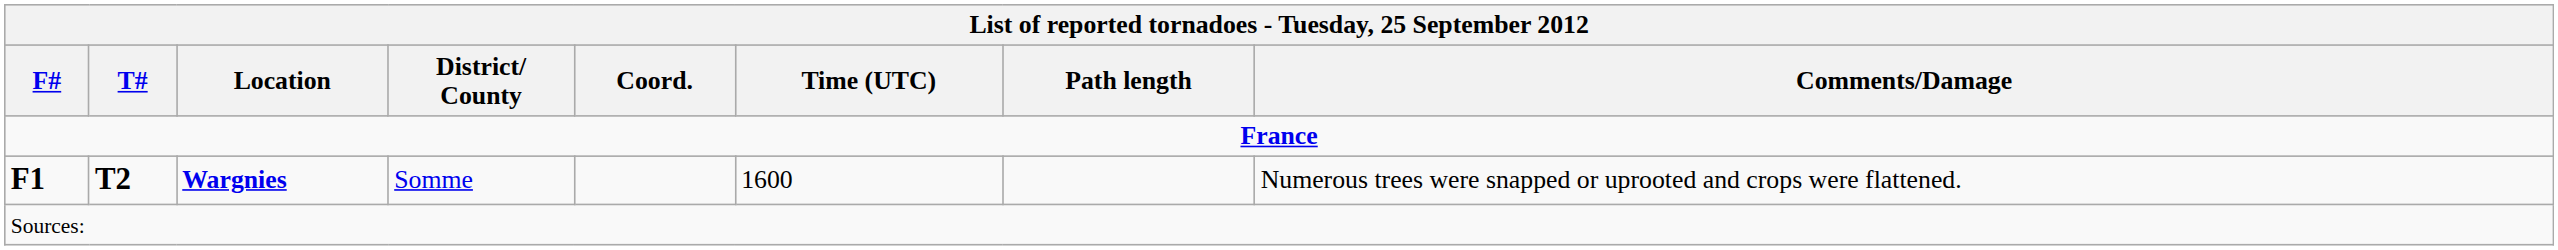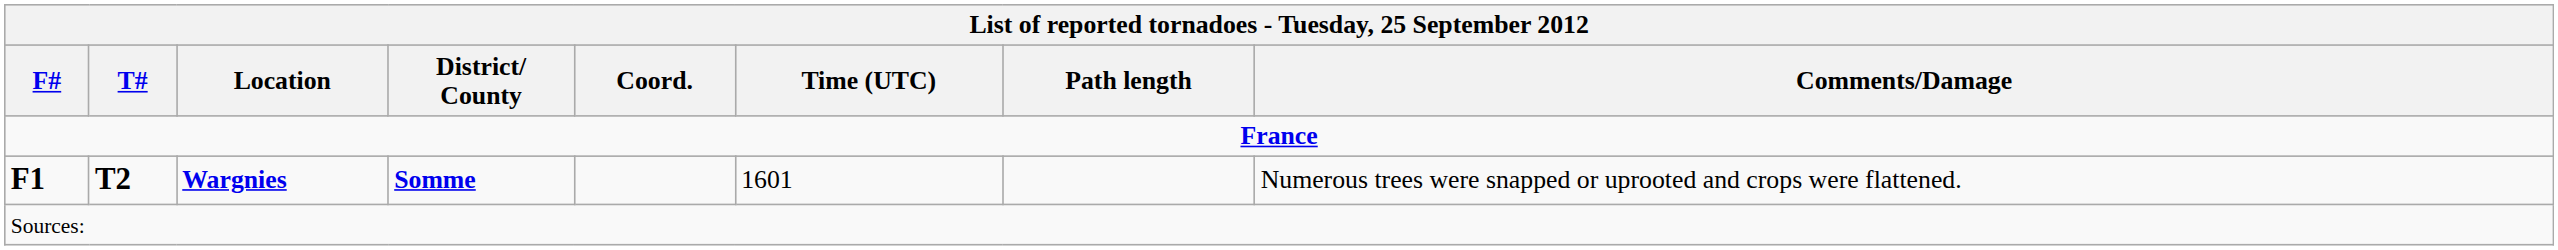(434, 179) normal -> (435, 179) bold
(767, 179) 1600 -> (767, 179) 1601
